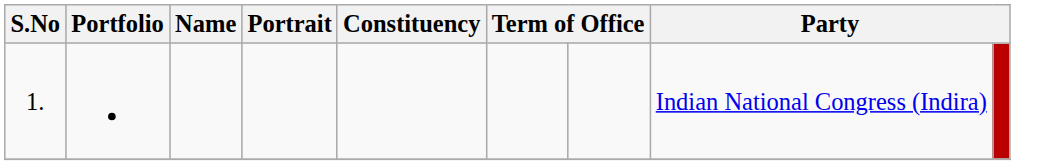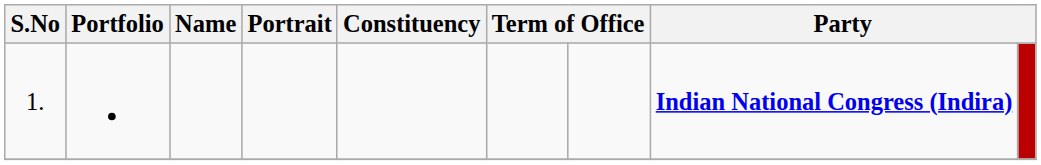(821, 100) normal -> (834, 100) bold
